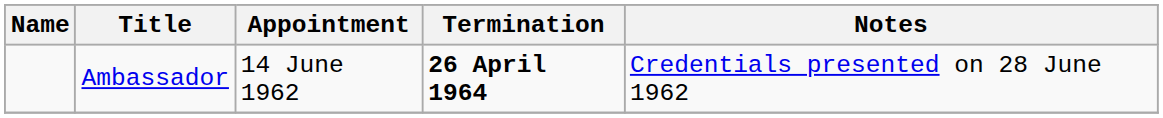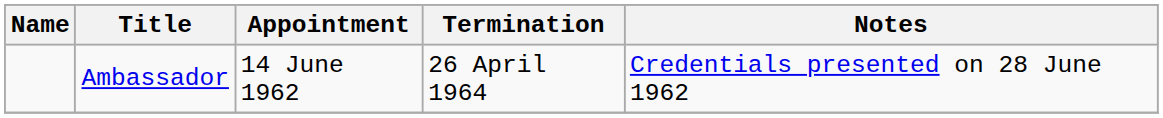(487, 79) bold -> (487, 79) normal
